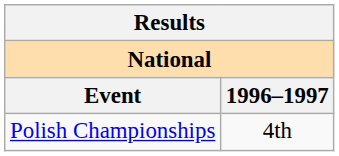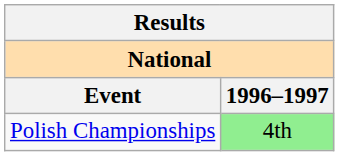(277, 131) no background -> (277, 131) lightgreen background
